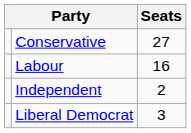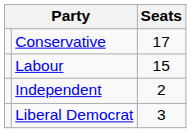(161, 41) 27 -> (161, 41) 17
(161, 66) 16 -> (161, 66) 15
